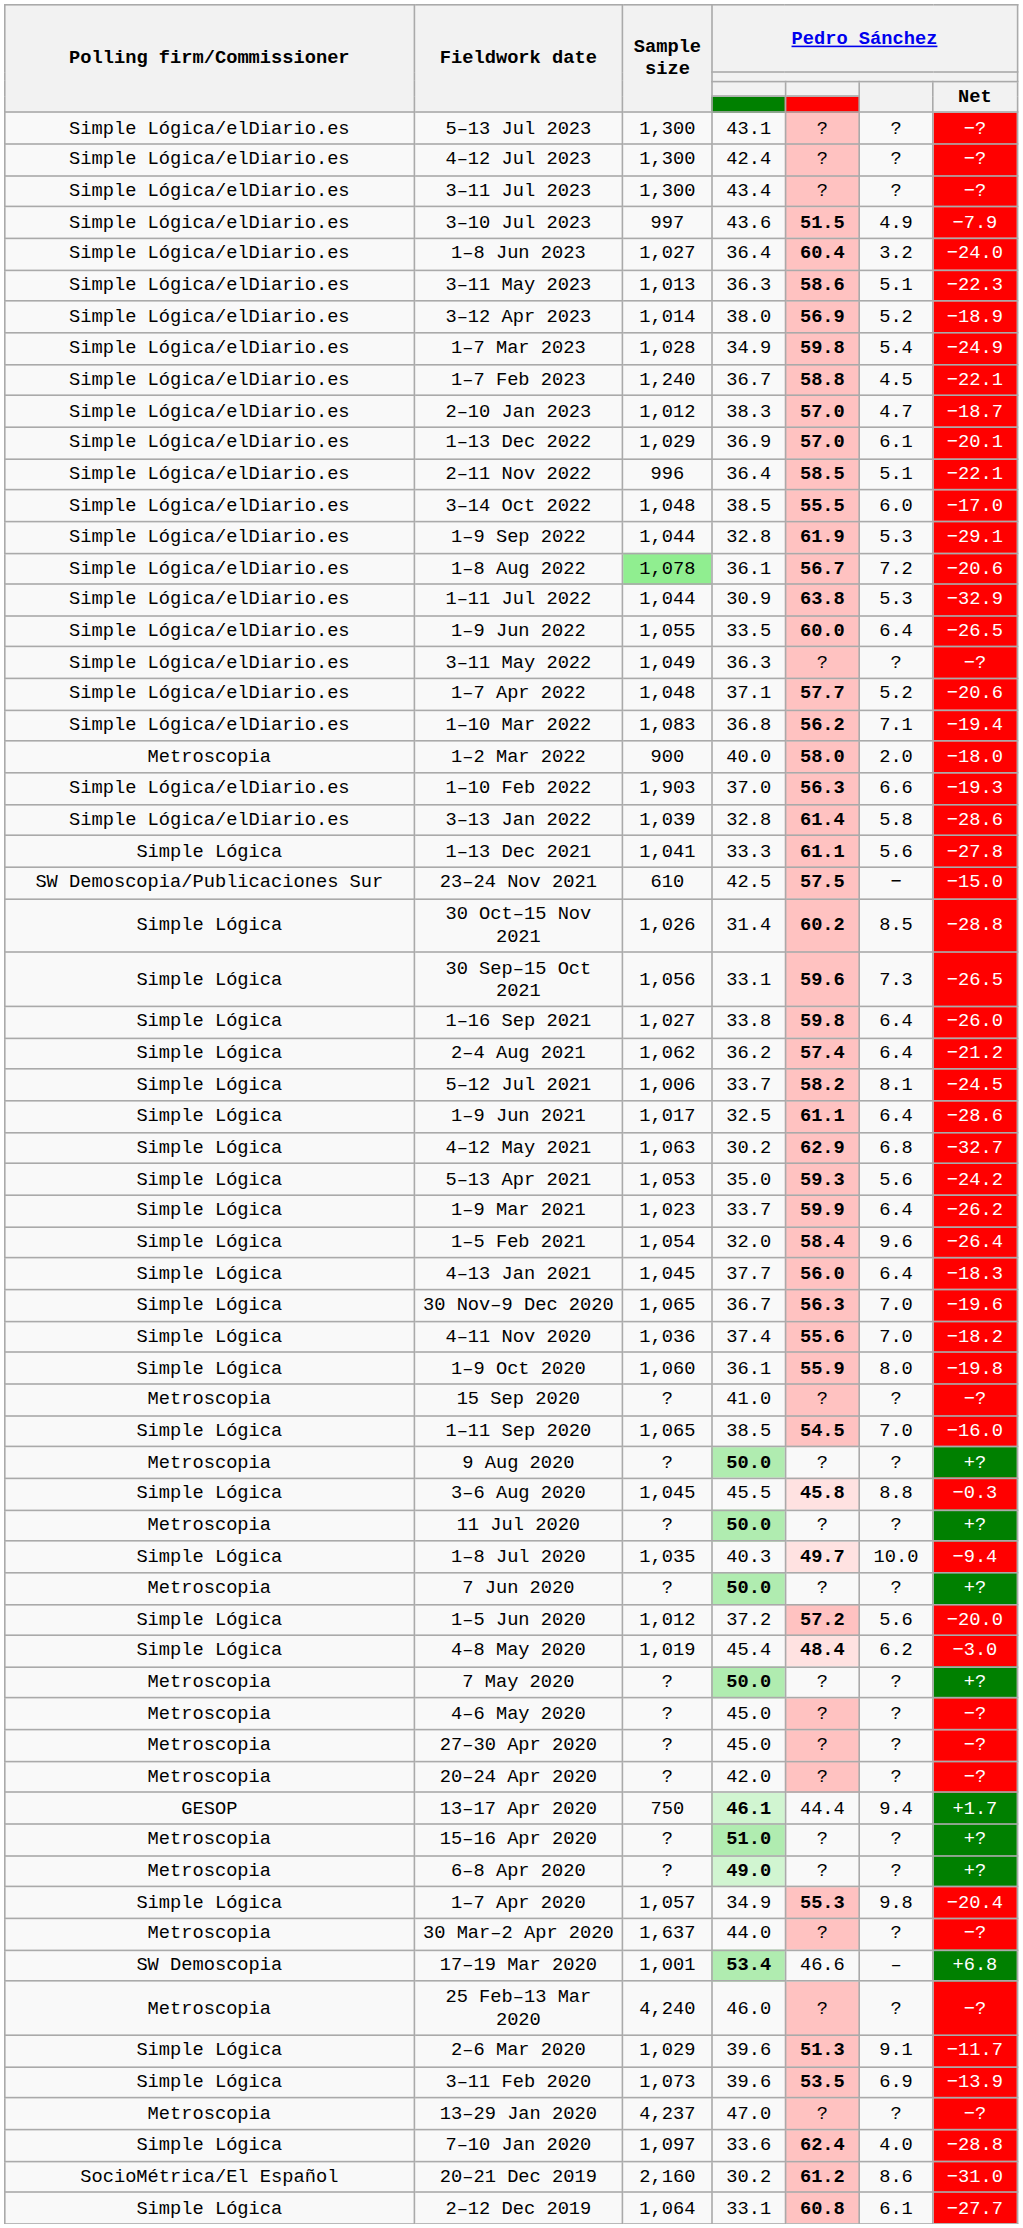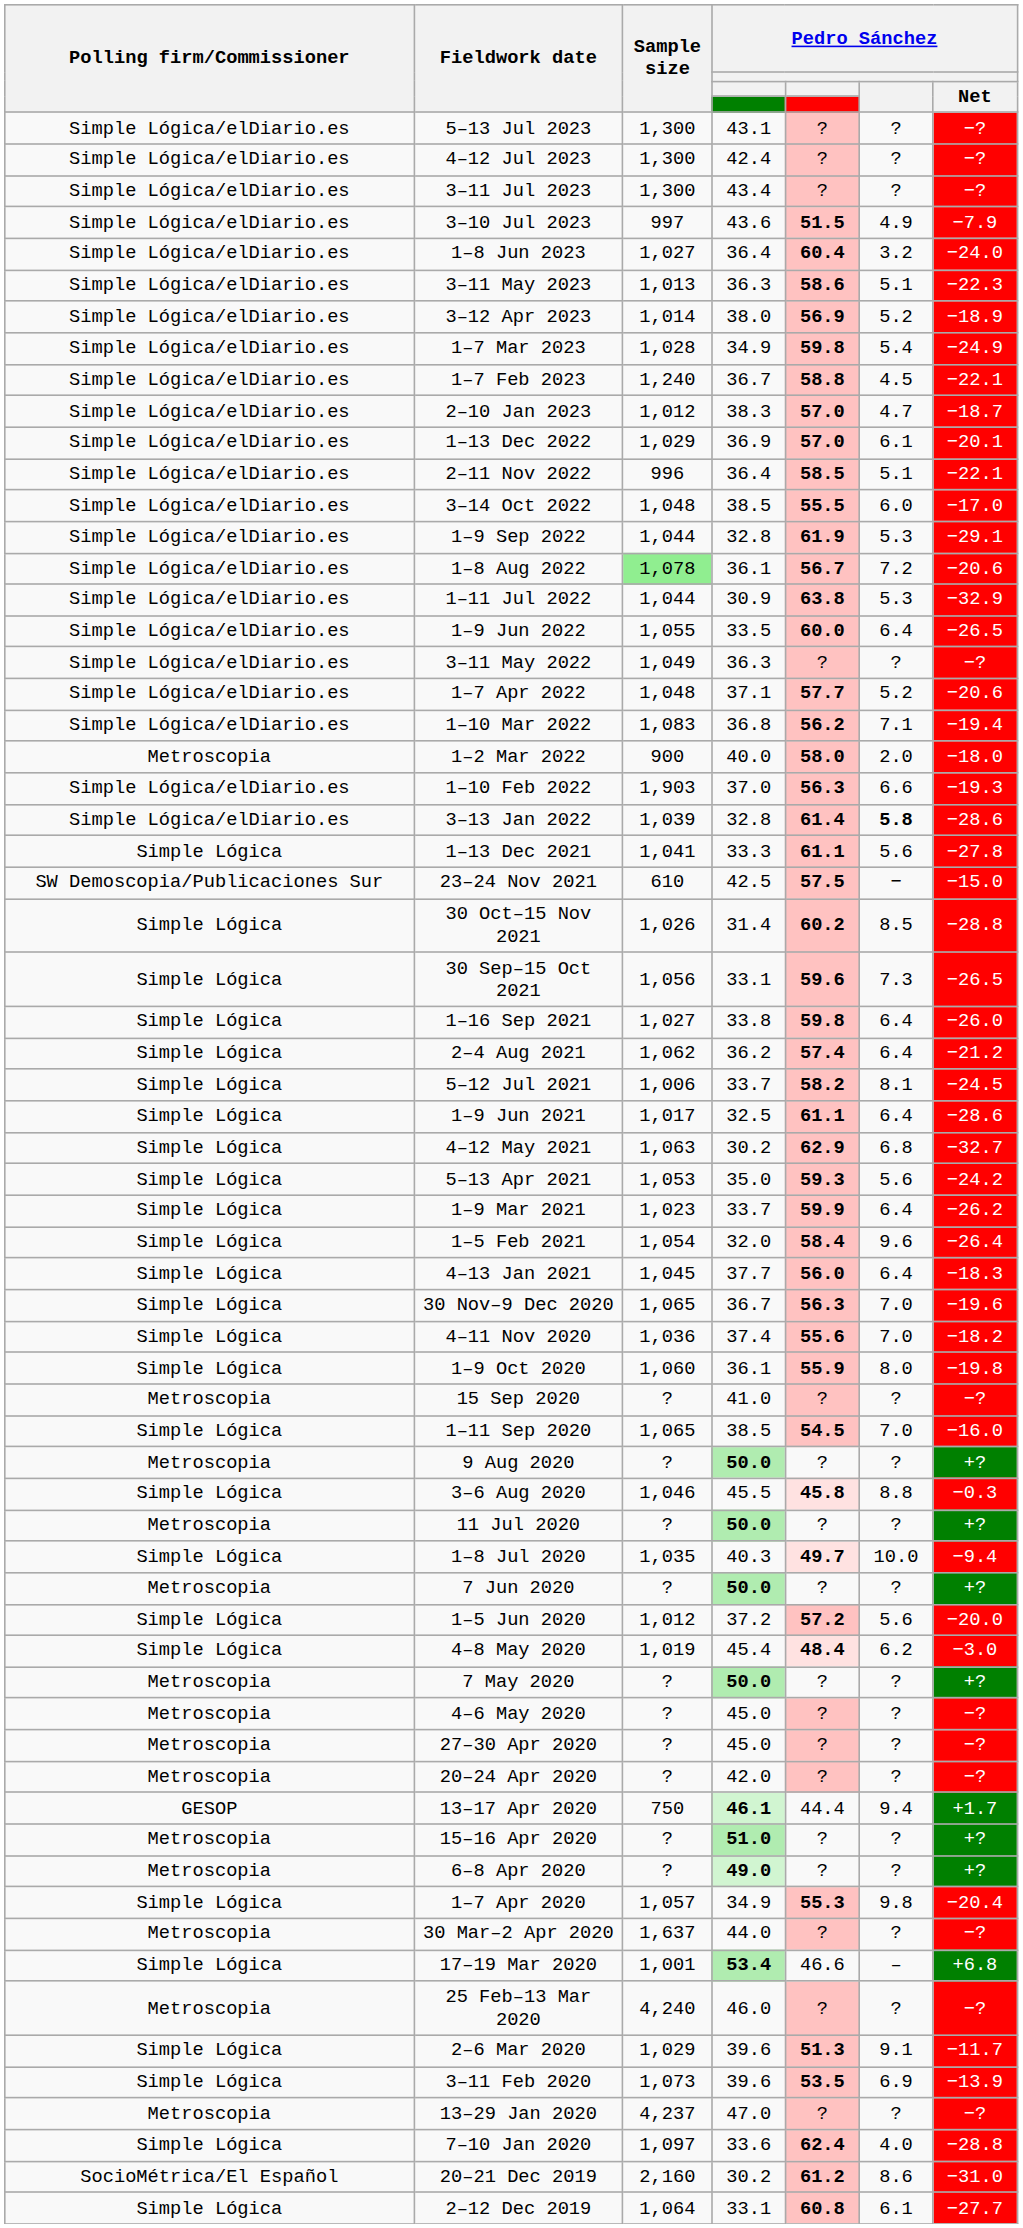(896, 820) normal -> (896, 820) bold
(667, 1494) 1,045 -> (667, 1494) 1,046
(209, 1965) SW Demoscopia -> (209, 1965) Simple Lógica
